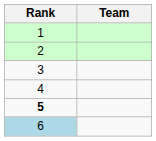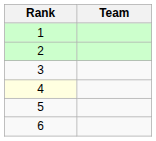(41, 88) no background -> (41, 88) lightyellow background
(41, 107) bold -> (41, 107) normal
(41, 126) lightblue background -> (41, 126) no background
